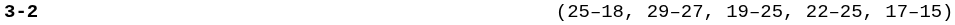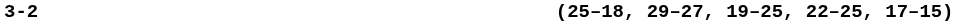(755, 12) normal -> (755, 12) bold
